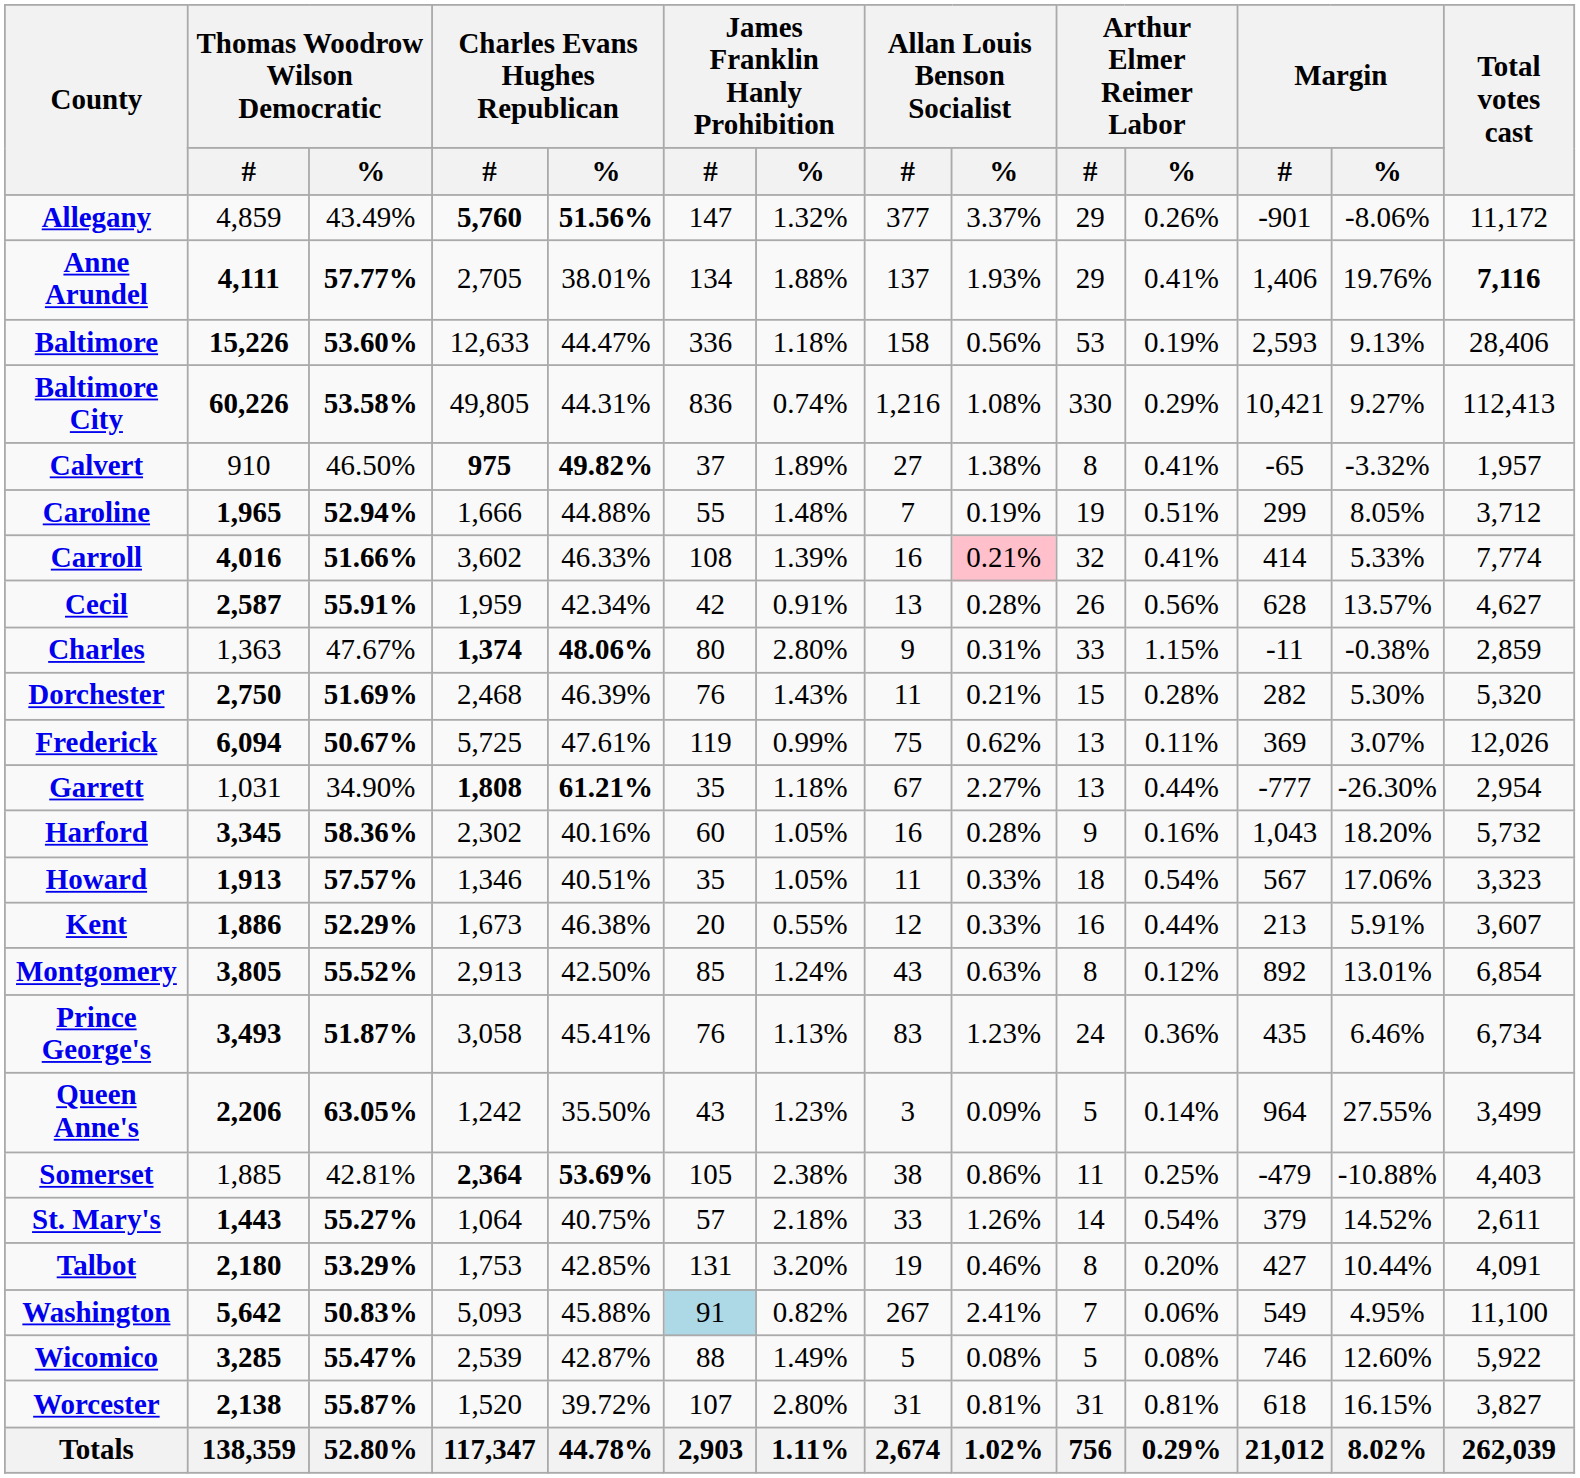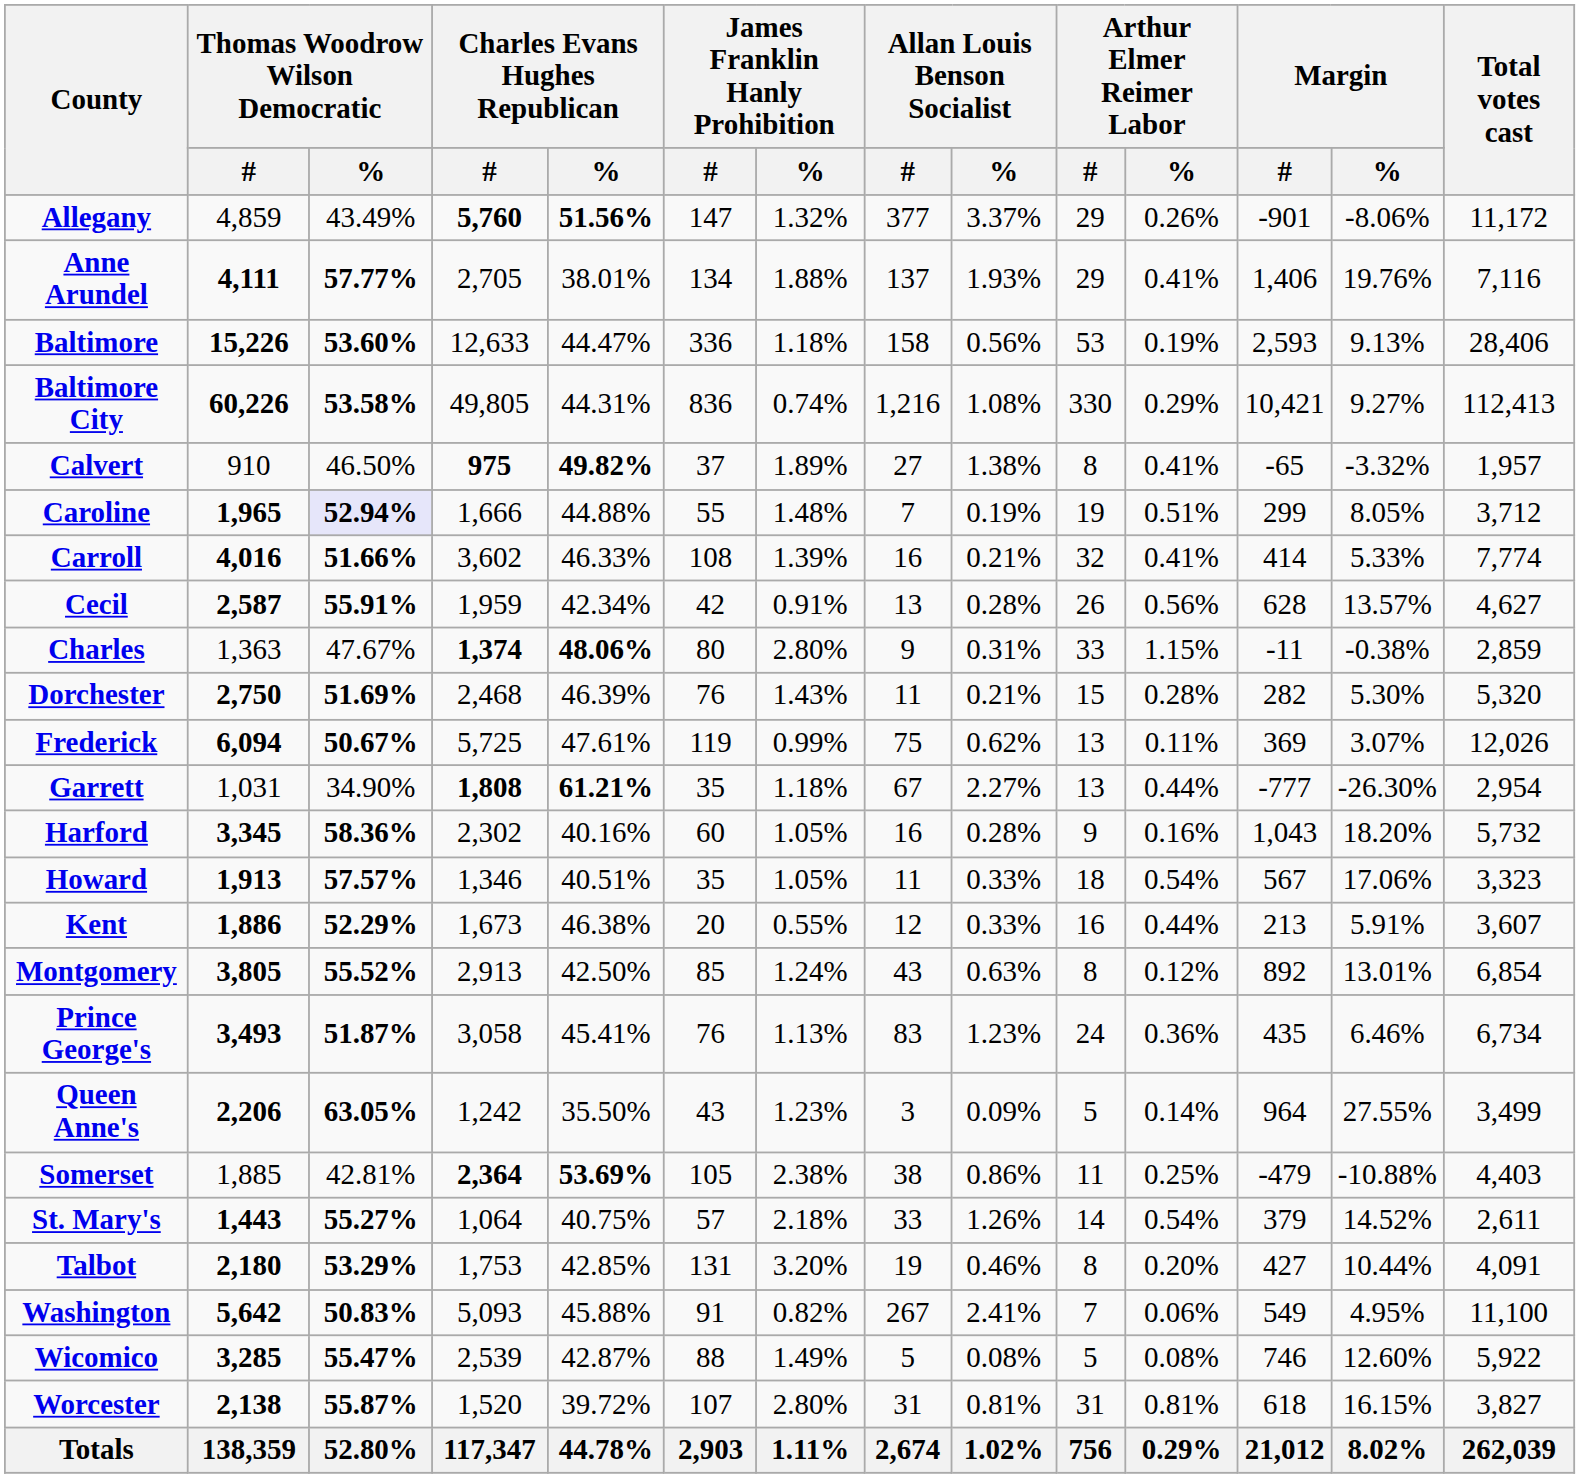(1509, 279) bold -> (1509, 279) normal
(371, 511) no background -> (371, 511) lavender background
(1004, 557) pink background -> (1004, 557) no background
(711, 1311) lightblue background -> (711, 1311) no background
